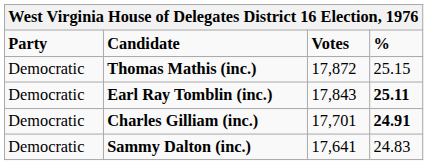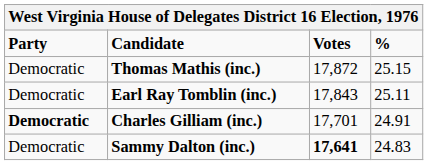(392, 95) bold -> (392, 95) normal
(46, 120) normal -> (49, 120) bold
(392, 120) bold -> (393, 120) normal
(334, 146) normal -> (335, 146) bold
